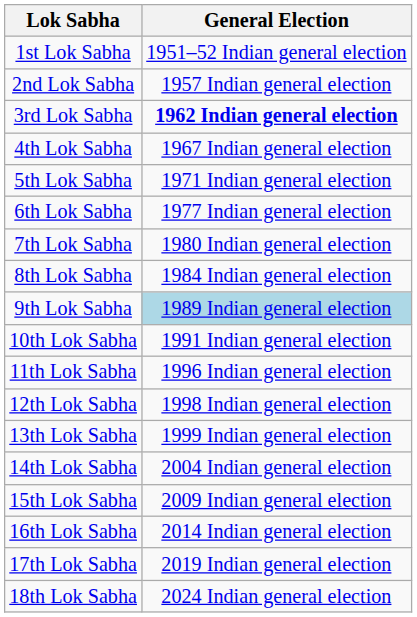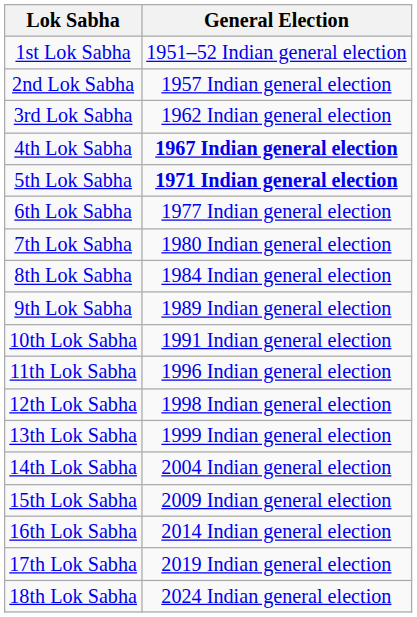(276, 116) bold -> (276, 116) normal
(276, 148) normal -> (276, 148) bold
(276, 180) normal -> (276, 180) bold
(276, 308) lightblue background -> (276, 308) no background
